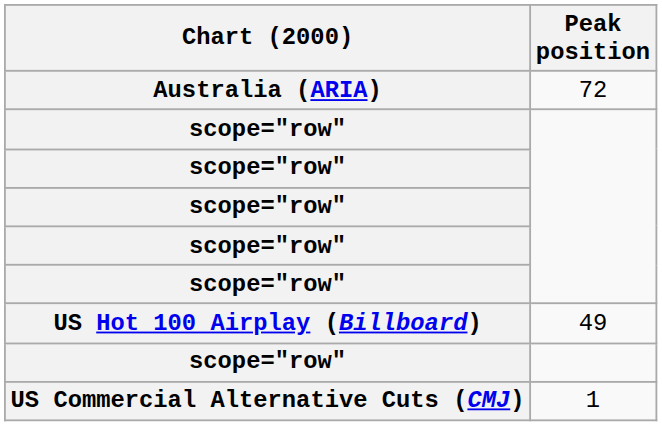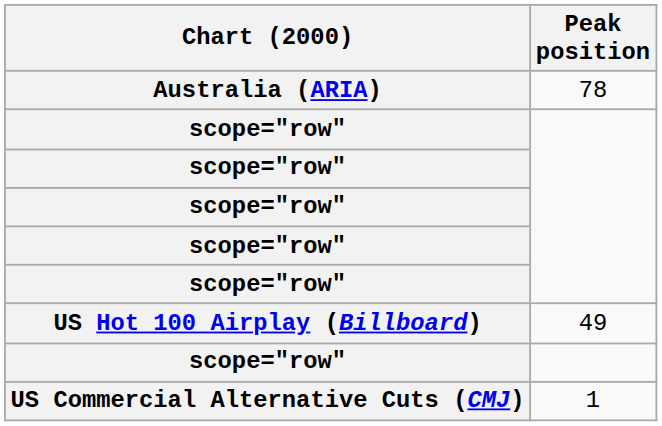(593, 91) 72 -> (593, 91) 78
